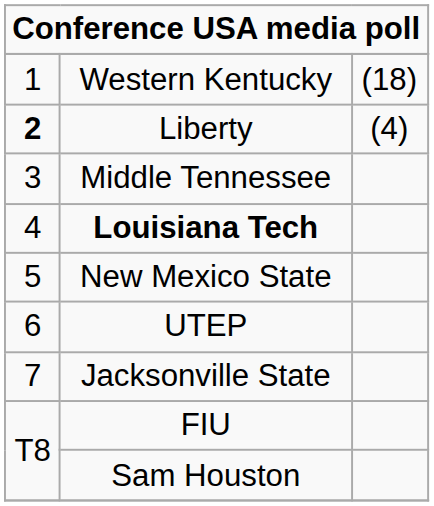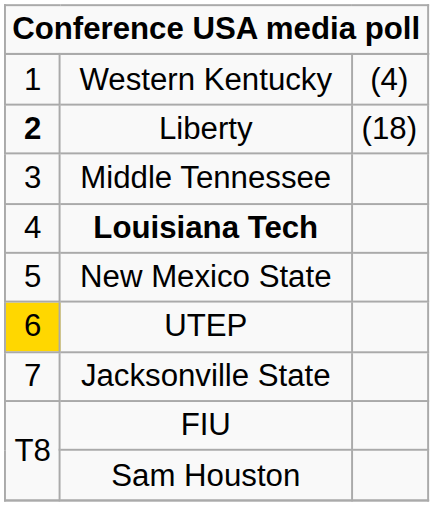(389, 78) (18) -> (389, 78) (4)
(389, 128) (4) -> (389, 128) (18)
(33, 326) no background -> (33, 326) gold background
